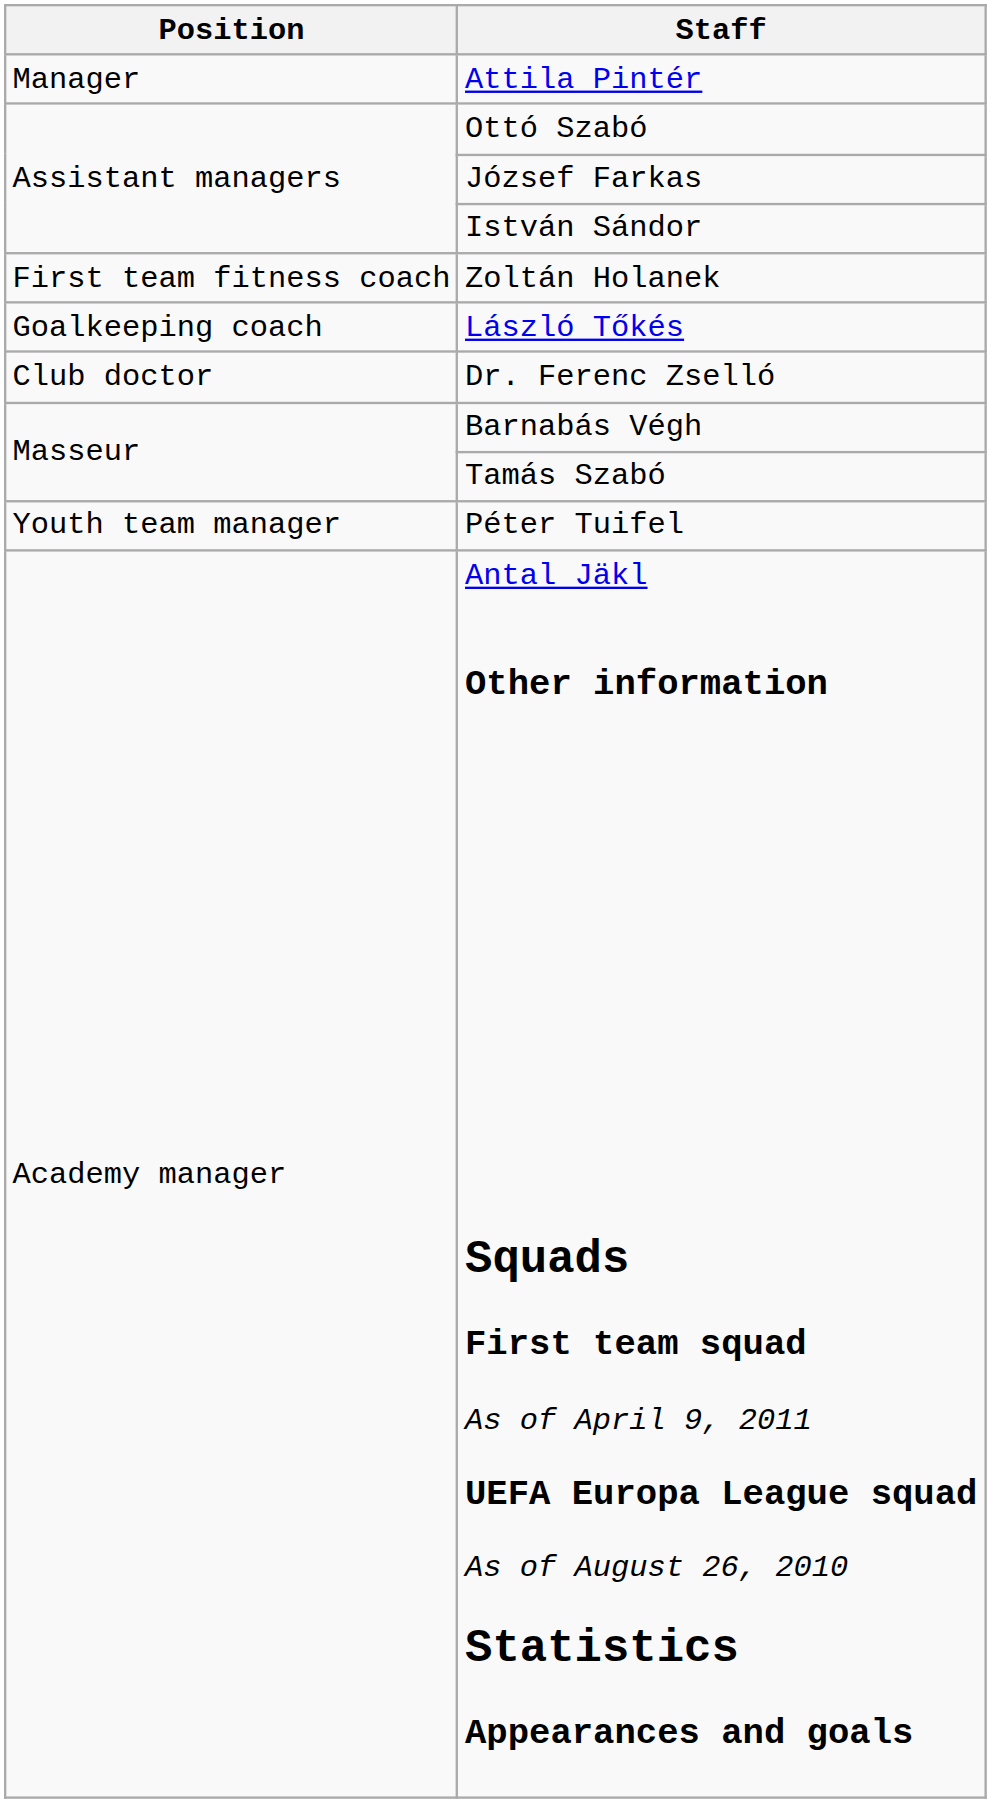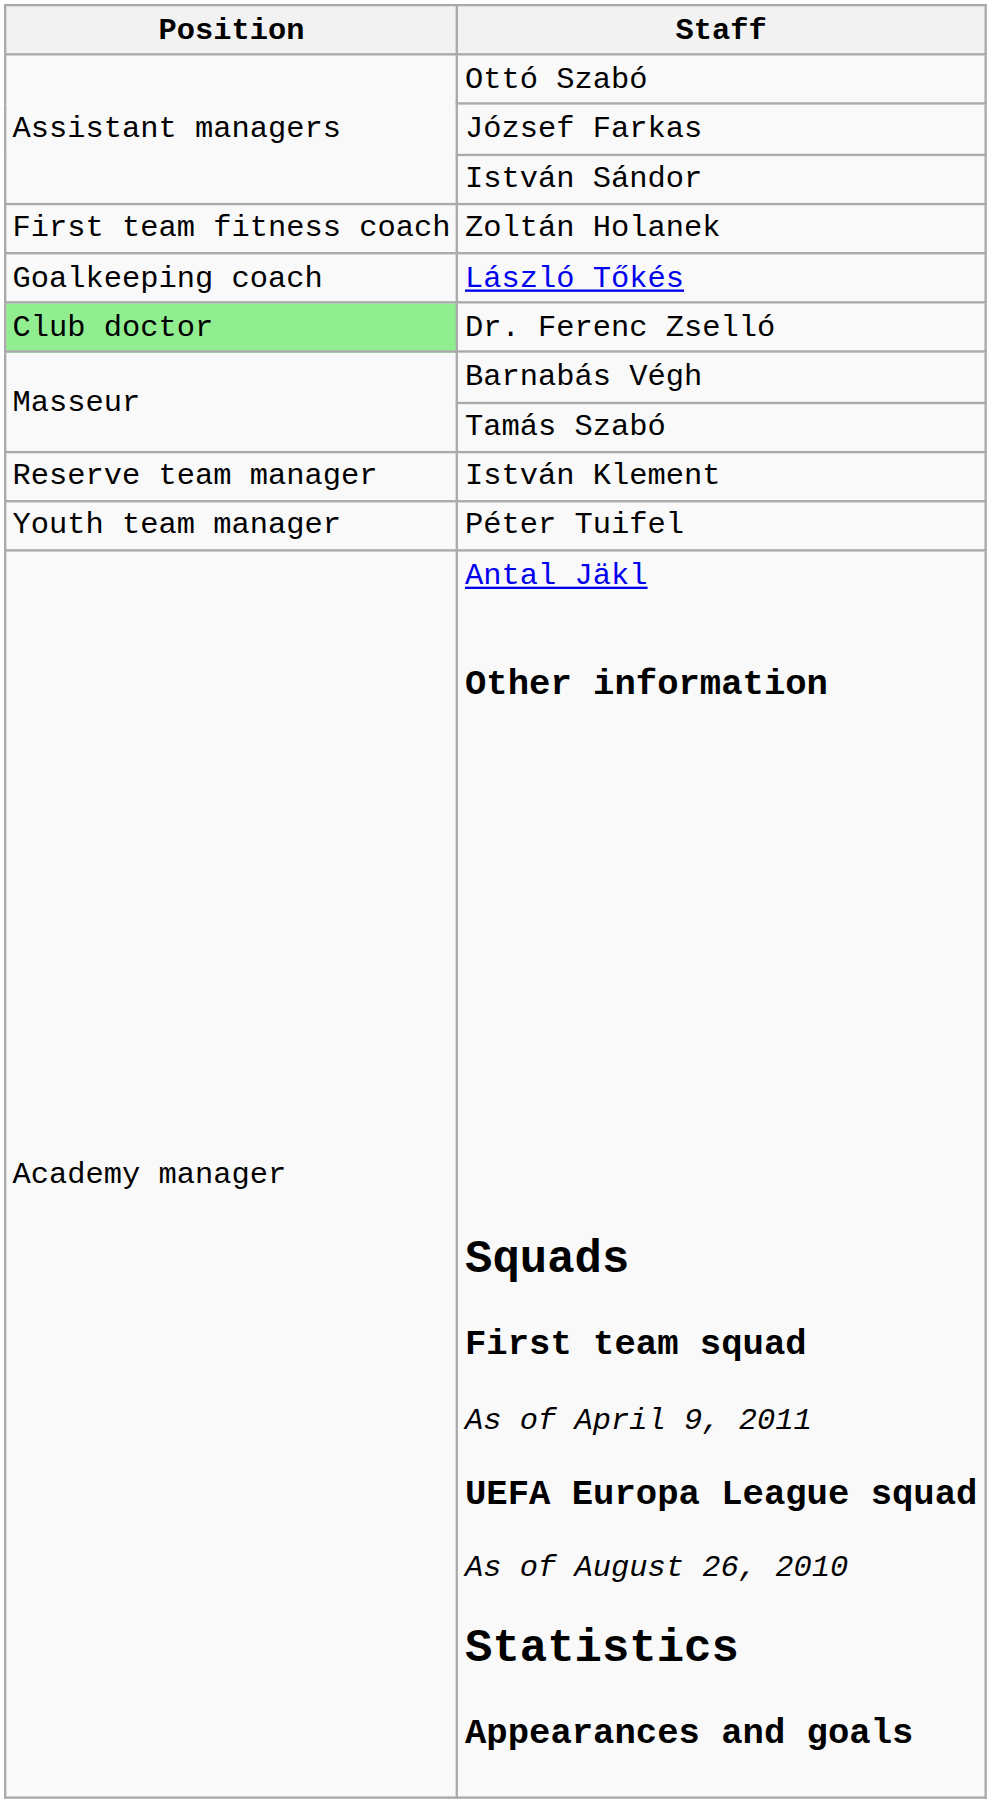- row: (584, 80)
(113, 377) no background -> (113, 327) lightgreen background
+ row: (593, 476)
